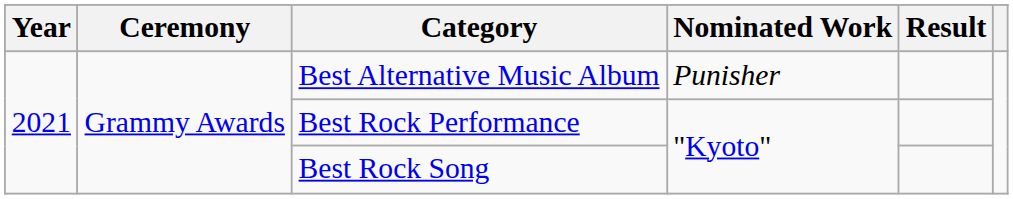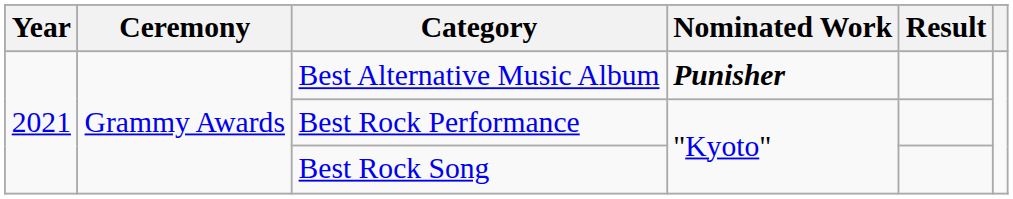(727, 74) normal -> (729, 74) bold
